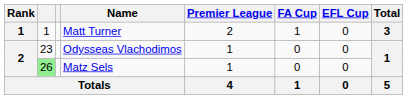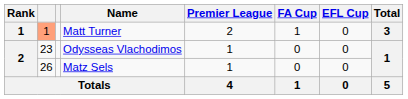(46, 31) no background -> (46, 31) lightsalmon background
(46, 67) lightgreen background -> (46, 67) no background
